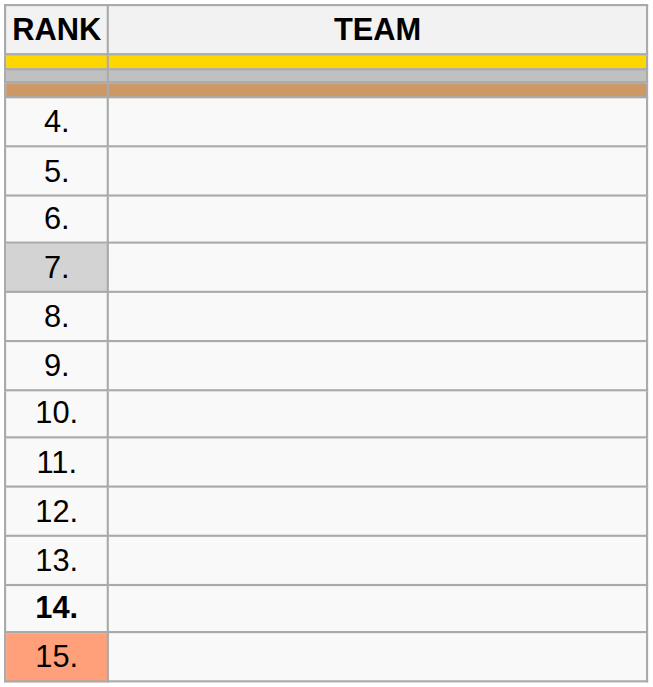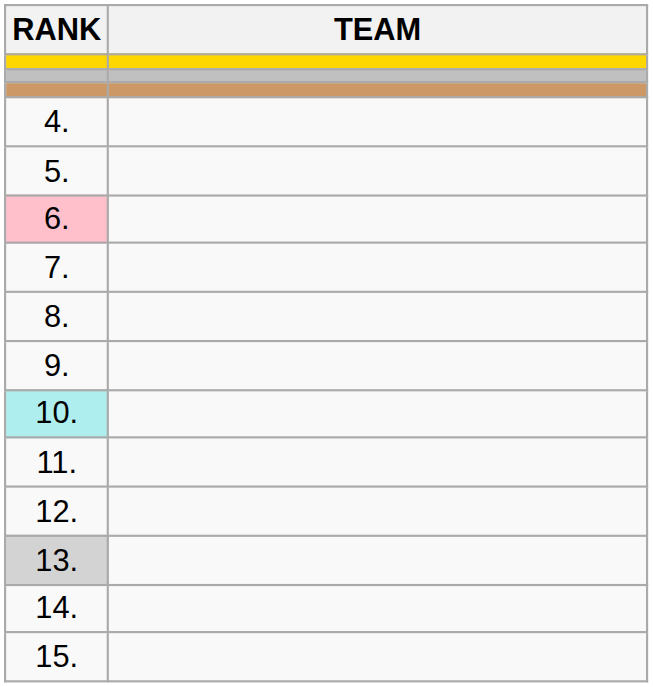(57, 219) no background -> (57, 219) pink background
(57, 268) lightgrey background -> (57, 268) no background
(57, 414) no background -> (57, 414) paleturquoise background
(57, 560) no background -> (57, 560) lightgrey background
(57, 609) bold -> (57, 609) normal
(57, 657) lightsalmon background -> (57, 657) no background
